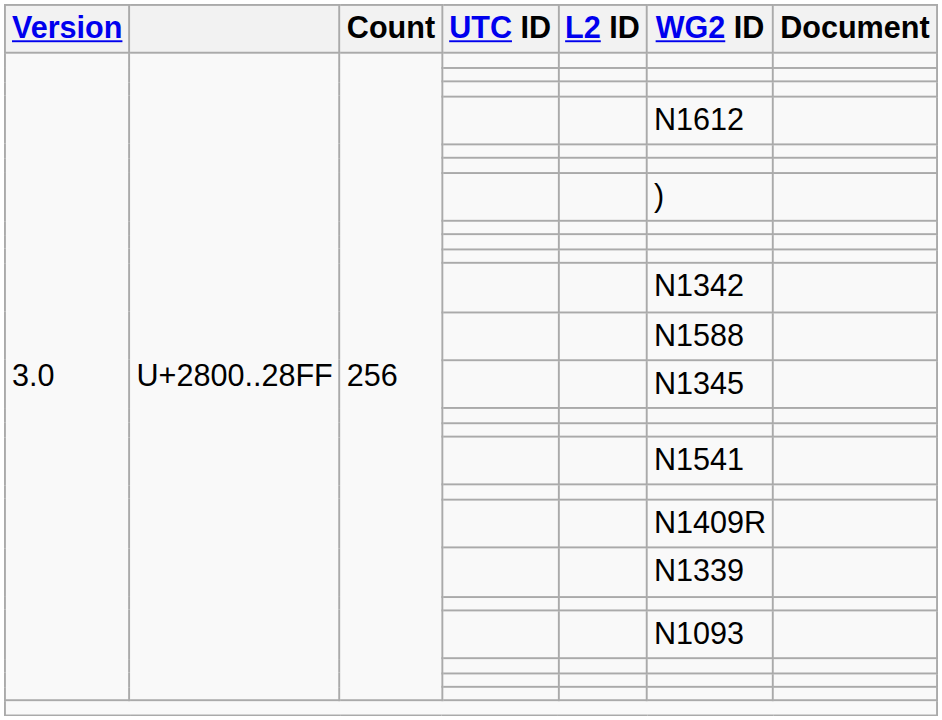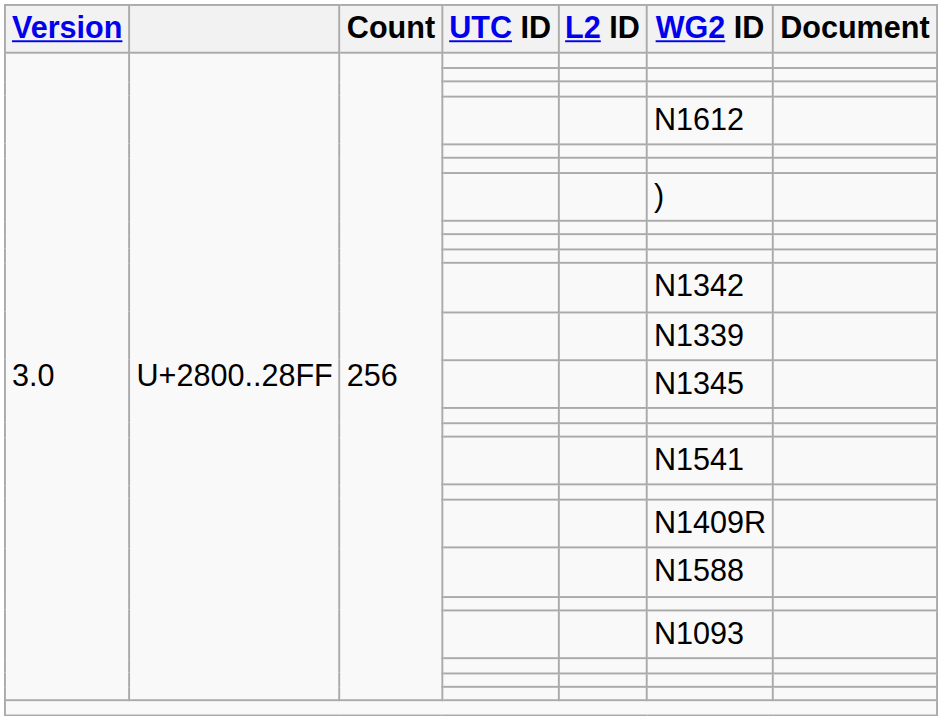(699, 335) N1588 -> (699, 335) N1339
(699, 571) N1339 -> (699, 571) N1588
